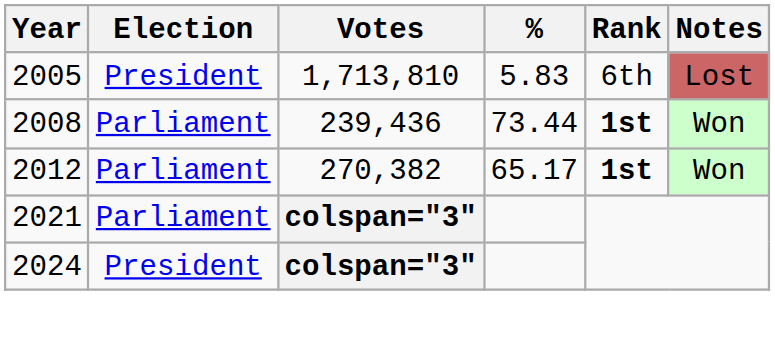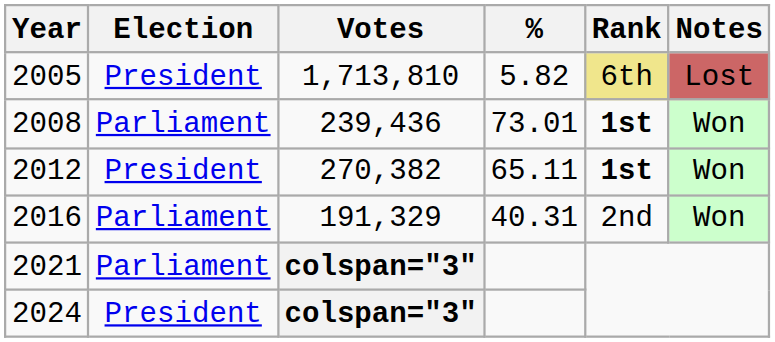(534, 76) 5.83 -> (534, 76) 5.82
(627, 76) no background -> (627, 76) khaki background
(534, 124) 73.44 -> (534, 124) 73.01
(183, 171) Parliament -> (183, 171) President
(534, 171) 65.17 -> (534, 171) 65.11
+ row: (47, 219)
